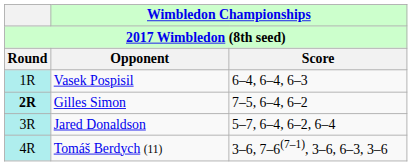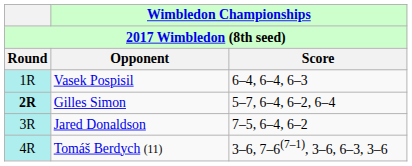(270, 102) 7–5, 6–4, 6–2 -> (284, 102) 5–7, 6–4, 6–2, 6–4
(284, 124) 5–7, 6–4, 6–2, 6–4 -> (270, 124) 7–5, 6–4, 6–2
